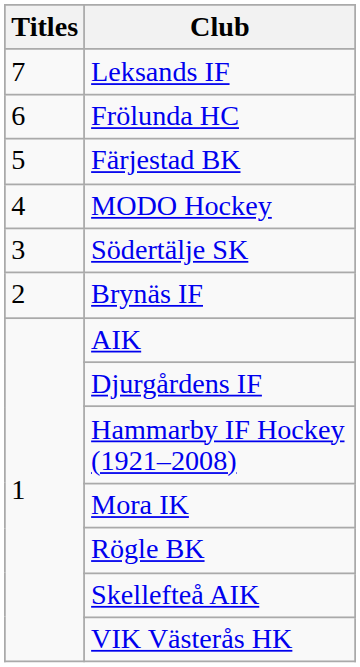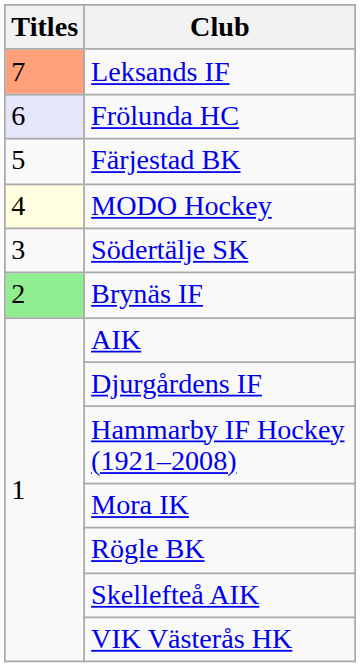(18, 71) no background -> (18, 71) lightsalmon background
(18, 116) no background -> (18, 116) lavender background
(18, 205) no background -> (18, 205) lightyellow background
(18, 294) no background -> (18, 294) lightgreen background
